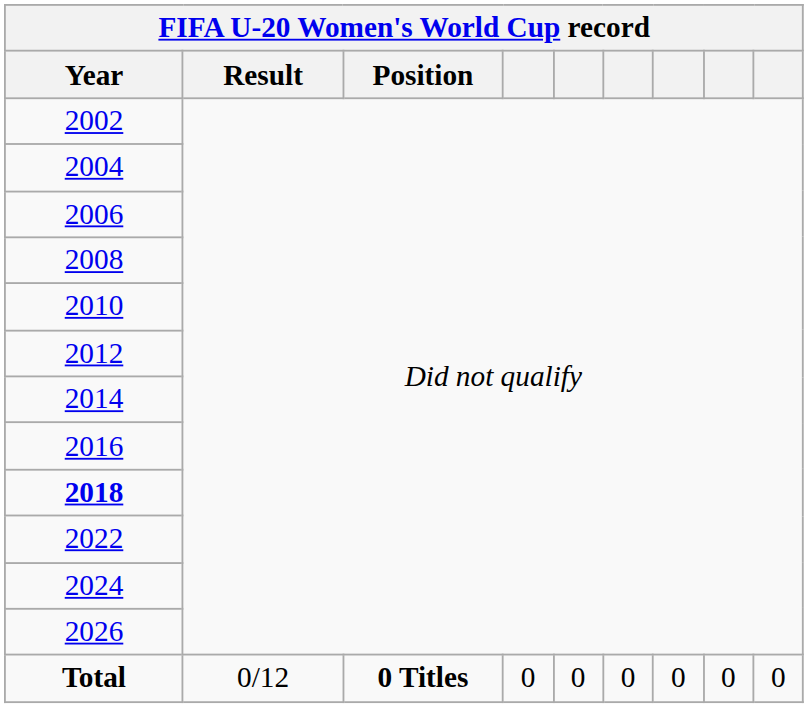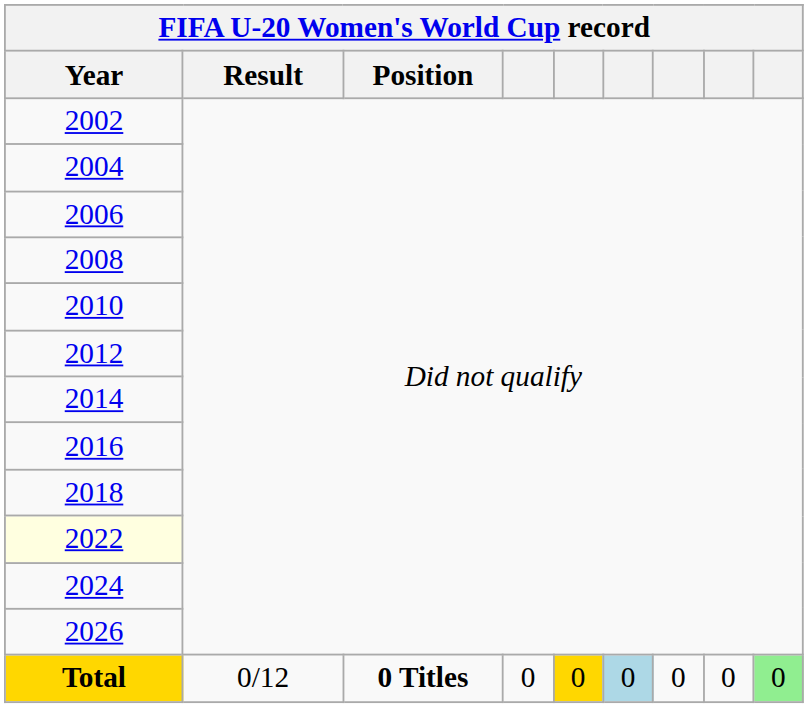(94, 492) bold -> (94, 492) normal
(94, 538) no background -> (94, 538) lightyellow background
(94, 677) no background -> (94, 677) gold background
(578, 677) no background -> (578, 677) gold background
(628, 677) no background -> (628, 677) lightblue background
(778, 677) no background -> (778, 677) lightgreen background
